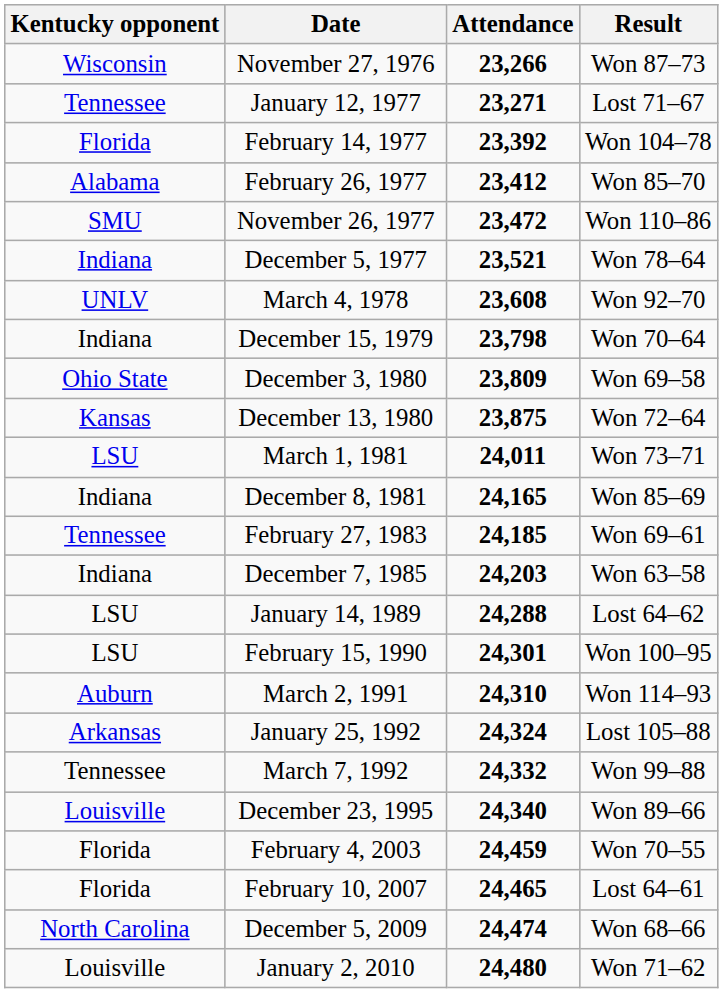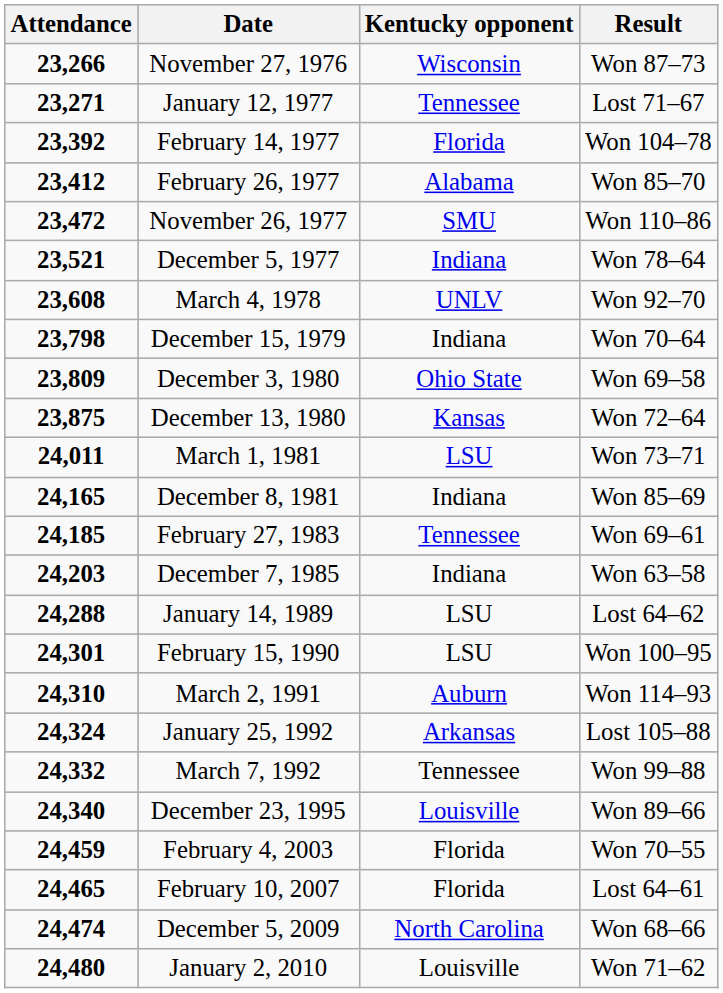columns swapped: (513, 24) <-> (115, 24)
